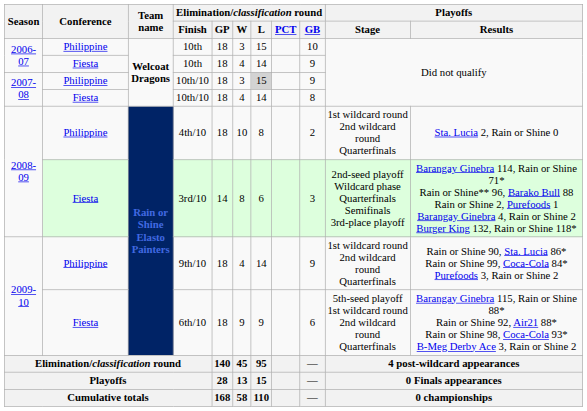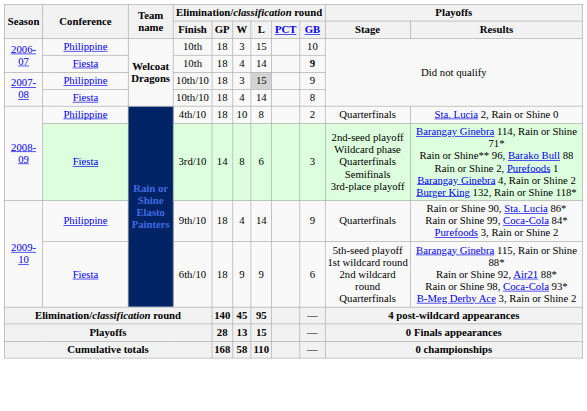(312, 64) normal -> (312, 64) bold
(368, 133) 1st wildcard round 2nd wildcard round Quarterfinals -> (368, 115) Quarterfinals
(368, 263) 1st wildcard round 2nd wildcard round Quarterfinals -> (368, 221) Quarterfinals
